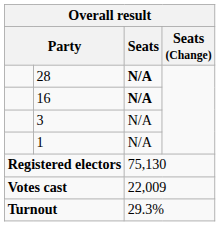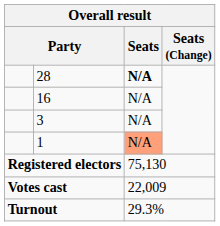(140, 98) bold -> (140, 98) normal
(140, 143) no background -> (140, 143) lightsalmon background
